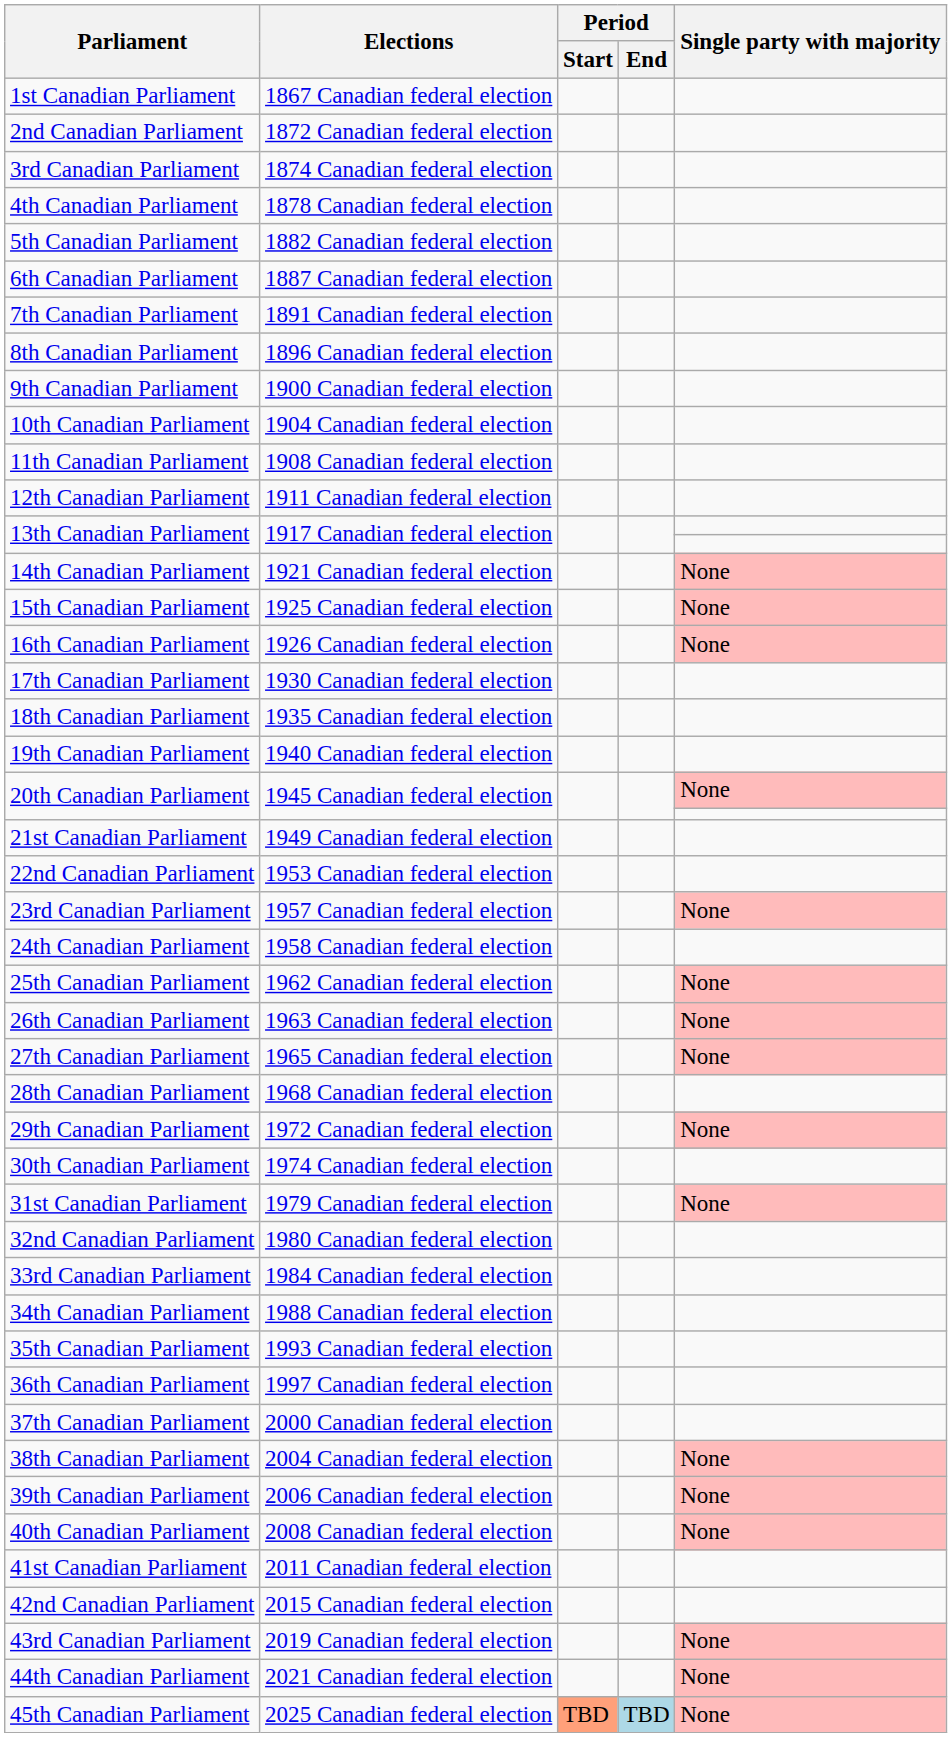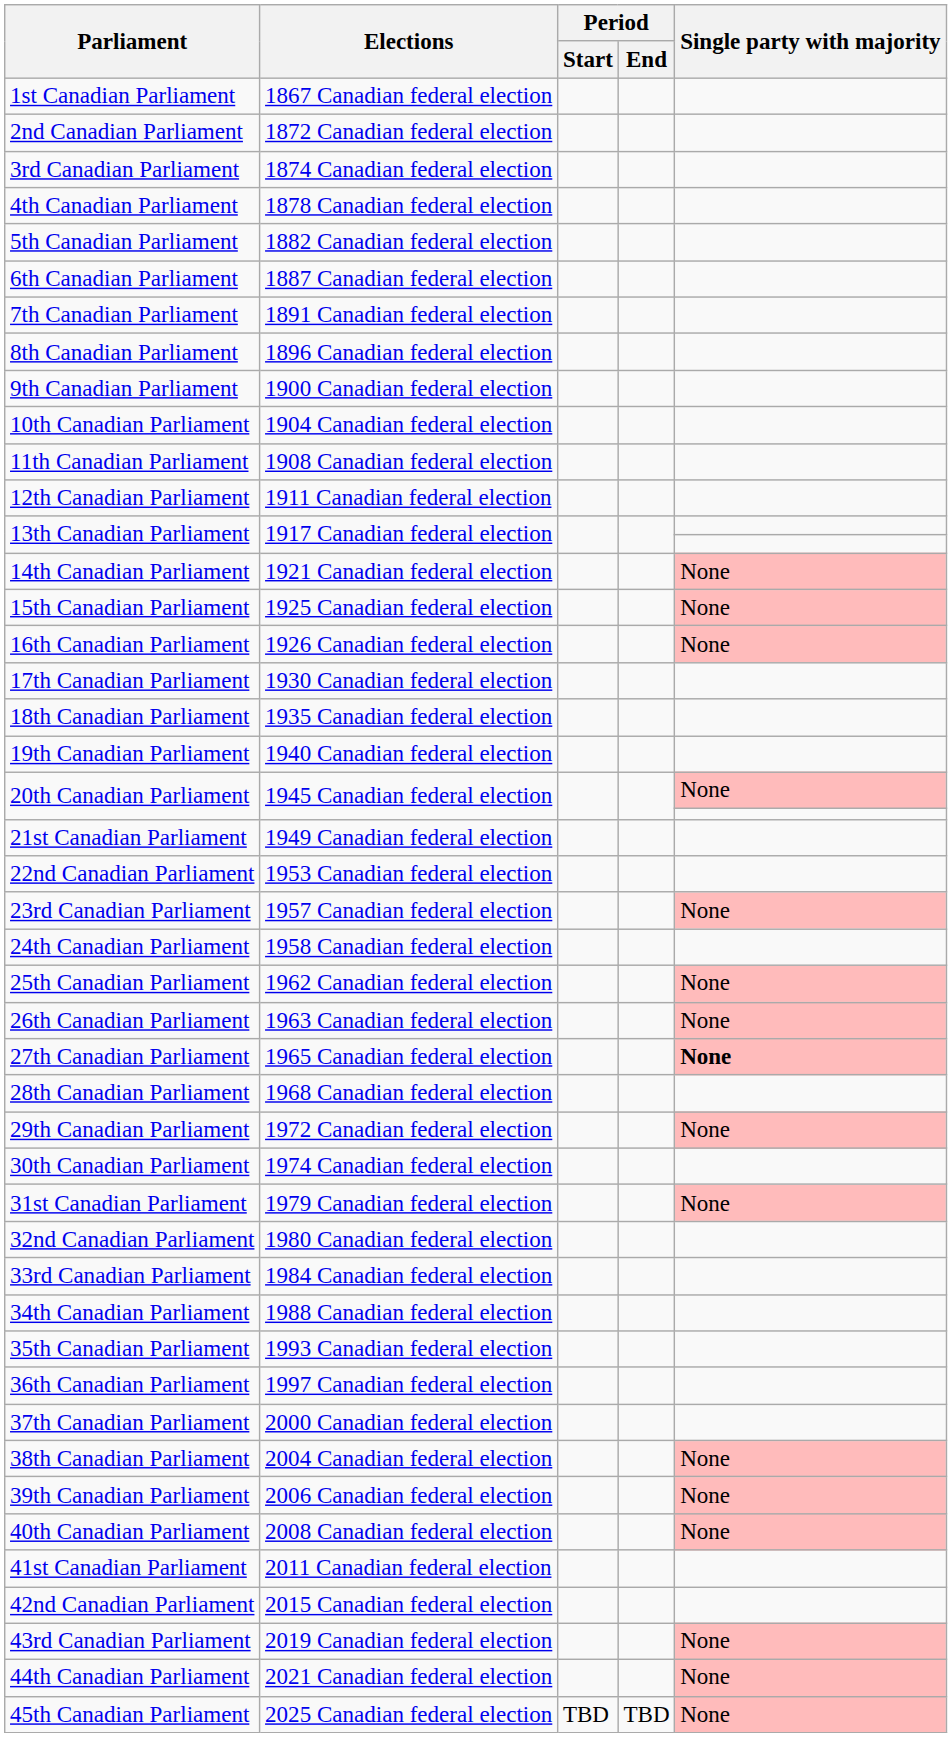(705, 1056) normal -> (706, 1056) bold
(586, 1714) lightsalmon background -> (586, 1714) no background
(646, 1714) lightblue background -> (646, 1714) no background
